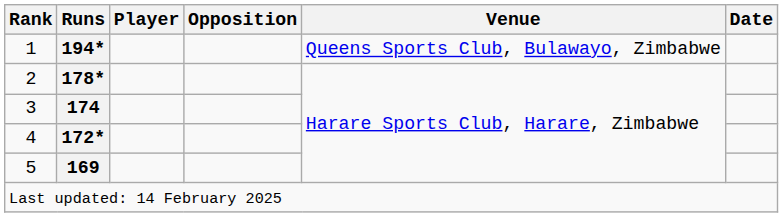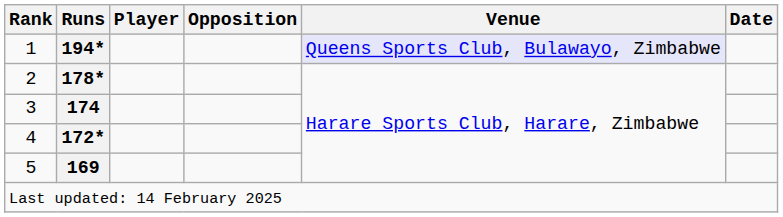(513, 49) no background -> (513, 49) lavender background
